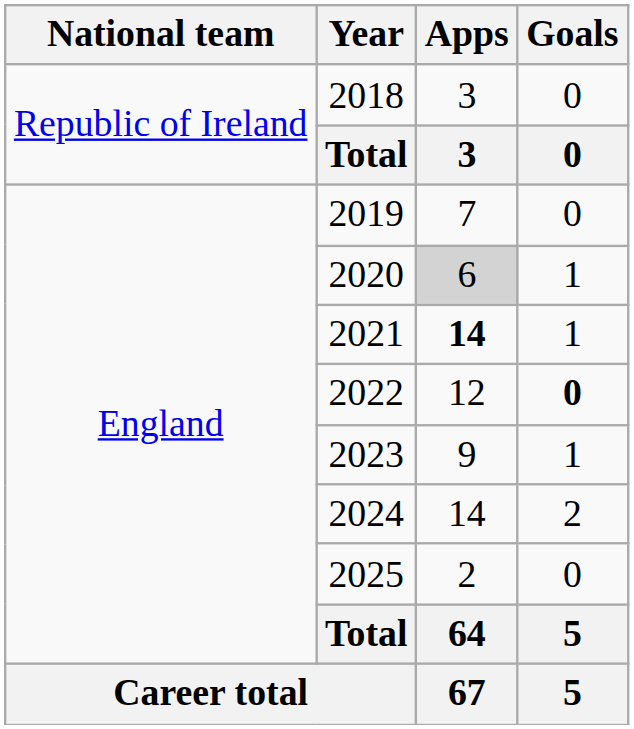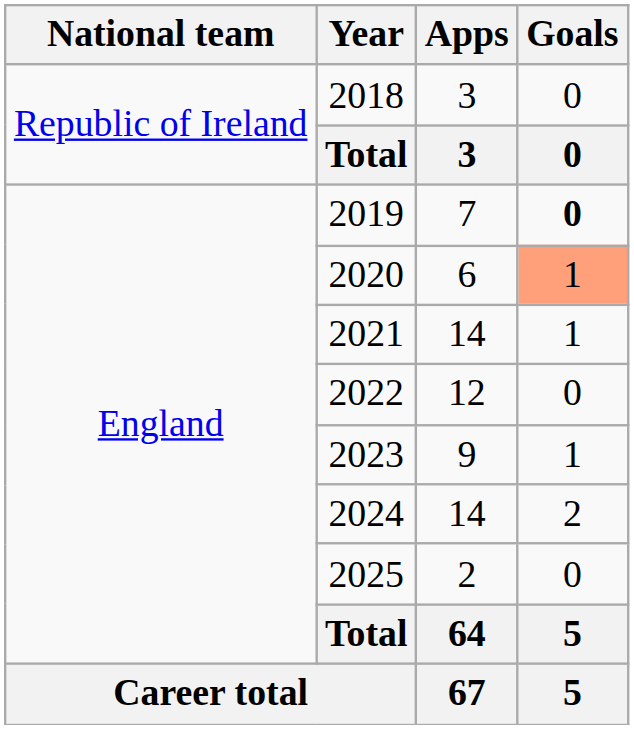(572, 214) normal -> (572, 214) bold
(467, 273) lightgrey background -> (467, 273) no background
(572, 273) no background -> (572, 273) lightsalmon background
(467, 333) bold -> (467, 333) normal
(572, 393) bold -> (572, 393) normal
